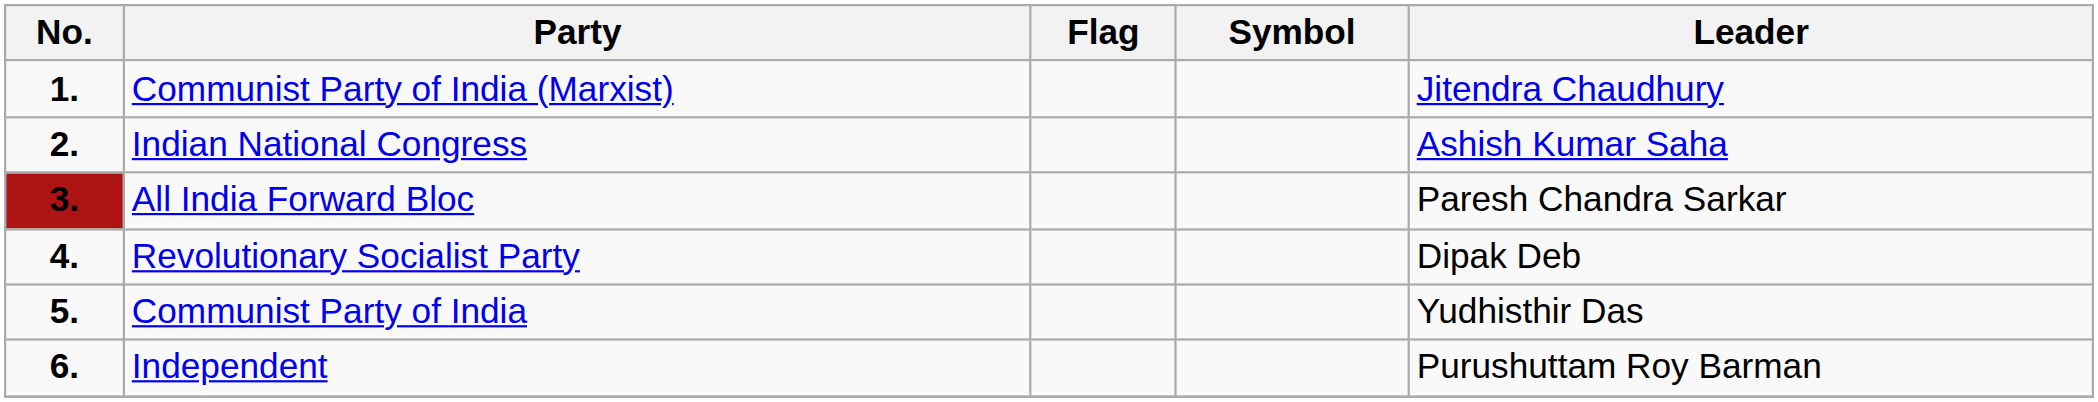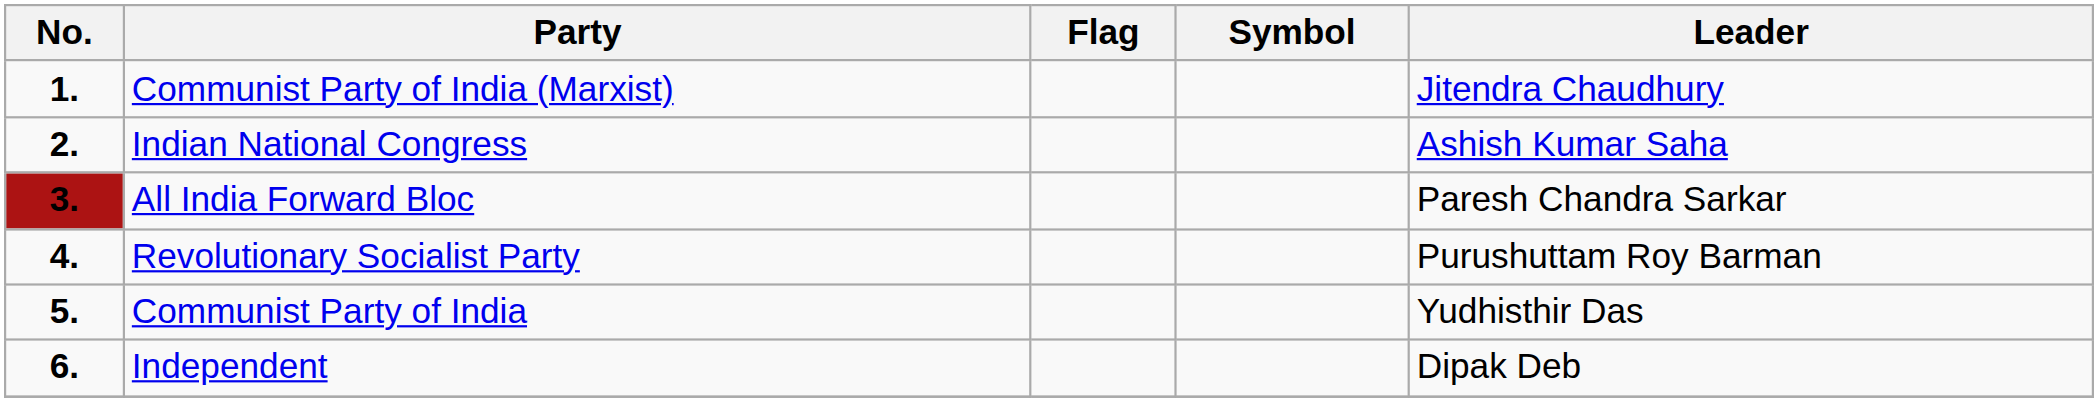(1499, 255) Dipak Deb -> (1619, 255) Purushuttam Roy Barman
(1619, 367) Purushuttam Roy Barman -> (1499, 367) Dipak Deb
